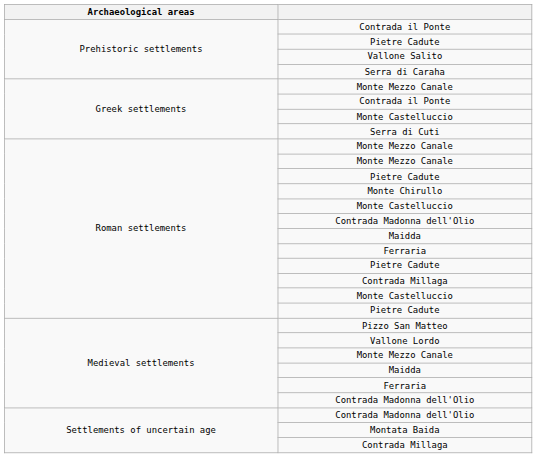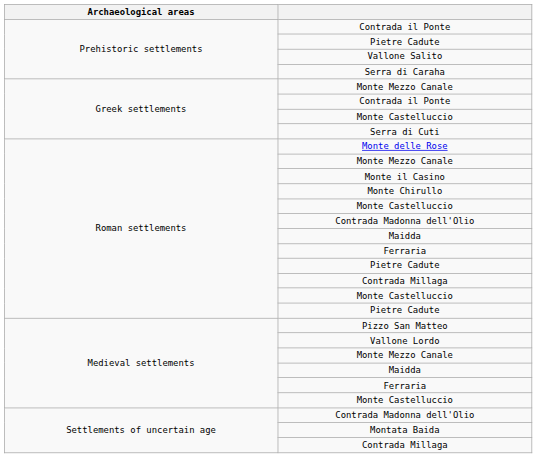(405, 146) Monte Mezzo Canale -> (405, 146) Monte delle Rose
(405, 176) Pietre Cadute -> (405, 176) Monte il Casino
(405, 400) Contrada Madonna dell'Olio -> (405, 400) Monte Castelluccio
